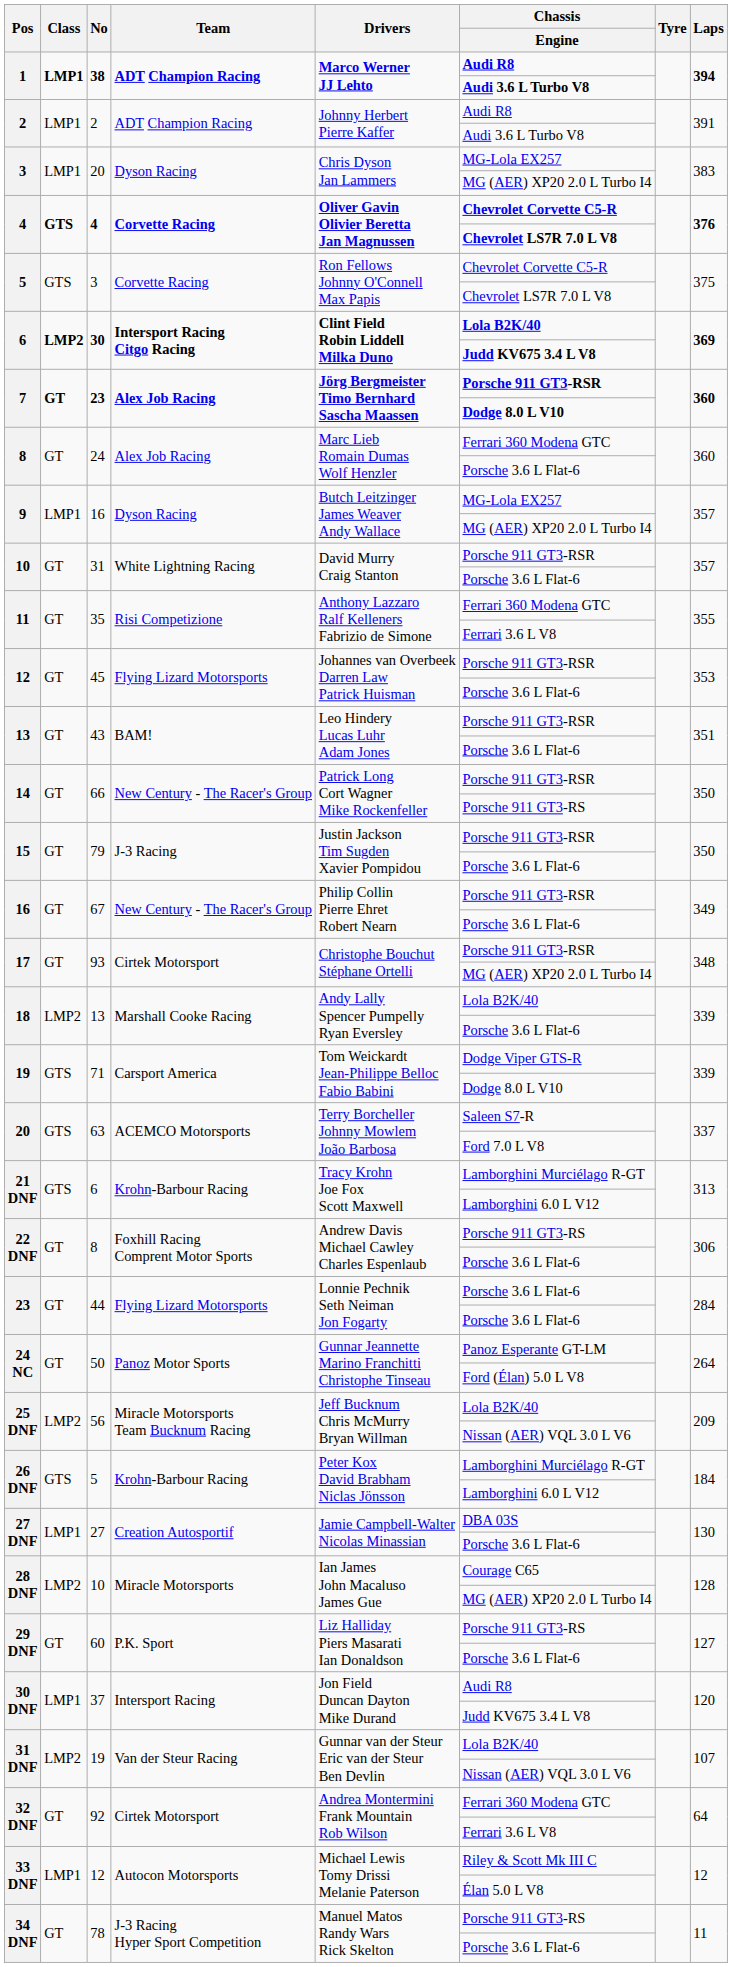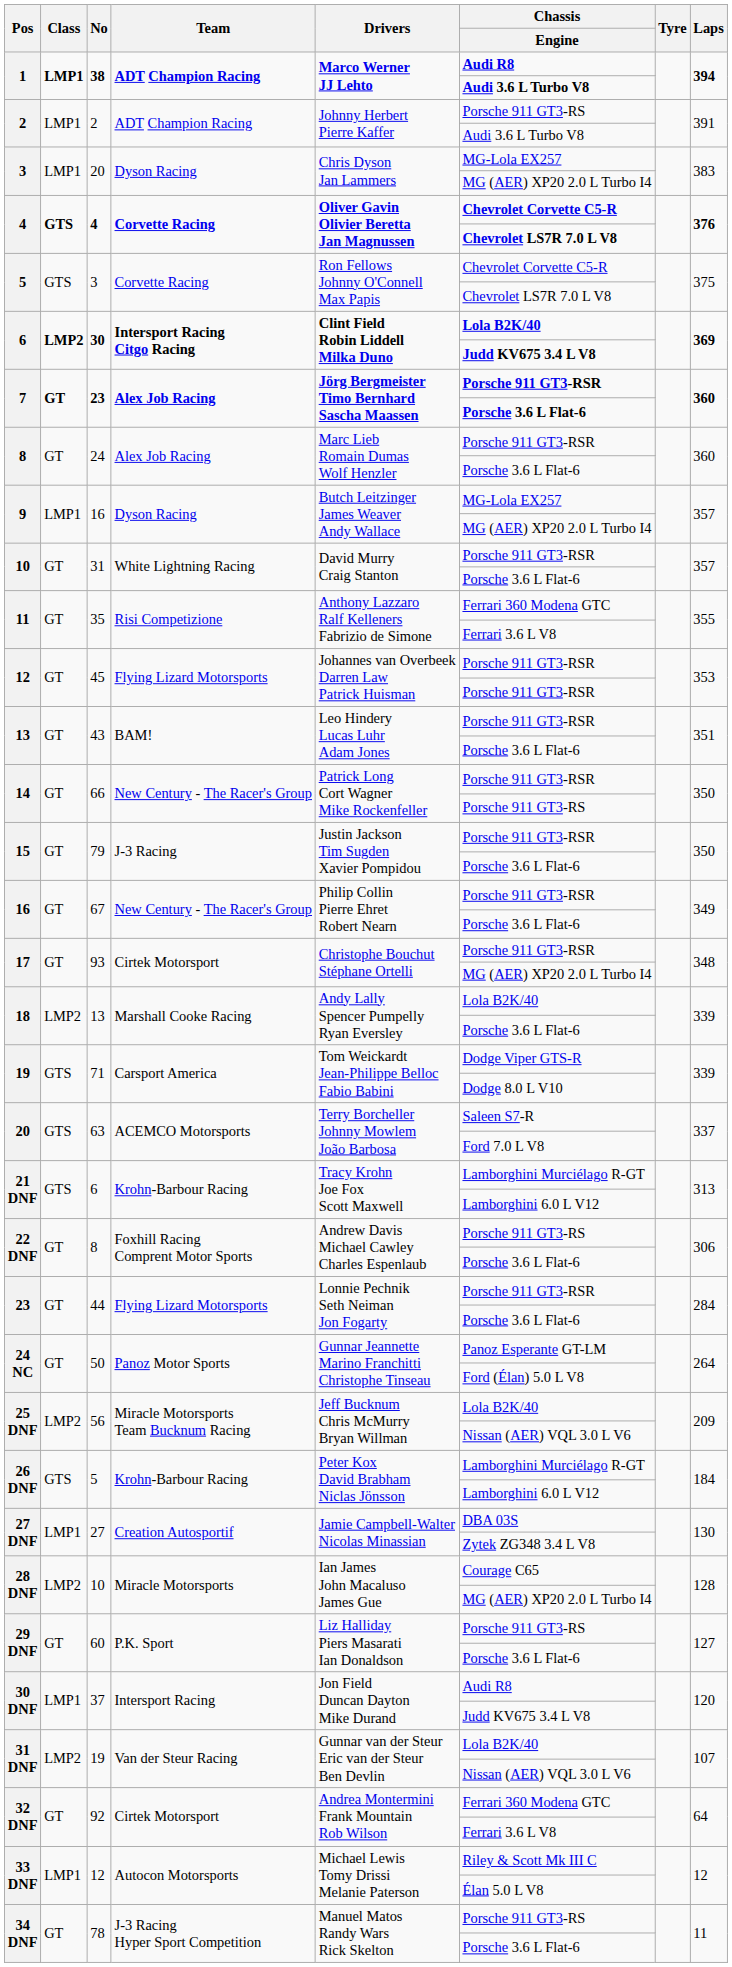(487, 111) Audi R8 -> (524, 111) Porsche 911 GT3-RS
(513, 412) Dodge 8.0 L V10 -> (524, 412) Porsche 3.6 L Flat-6
(536, 441) Ferrari 360 Modena GTC -> (529, 441) Porsche 911 GT3-RSR
(521, 692) Porsche 3.6 L Flat-6 -> (529, 692) Porsche 911 GT3-RSR
(521, 1291) Porsche 3.6 L Flat-6 -> (529, 1291) Porsche 911 GT3-RSR
(521, 1544) Porsche 3.6 L Flat-6 -> (529, 1544) Zytek ZG348 3.4 L V8
